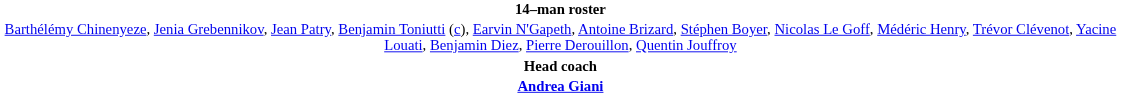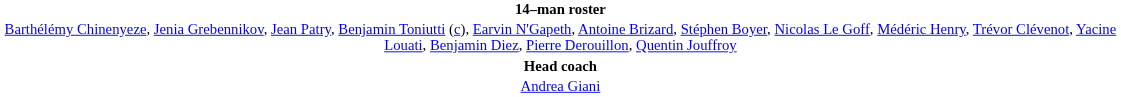(560, 86) bold -> (560, 86) normal
